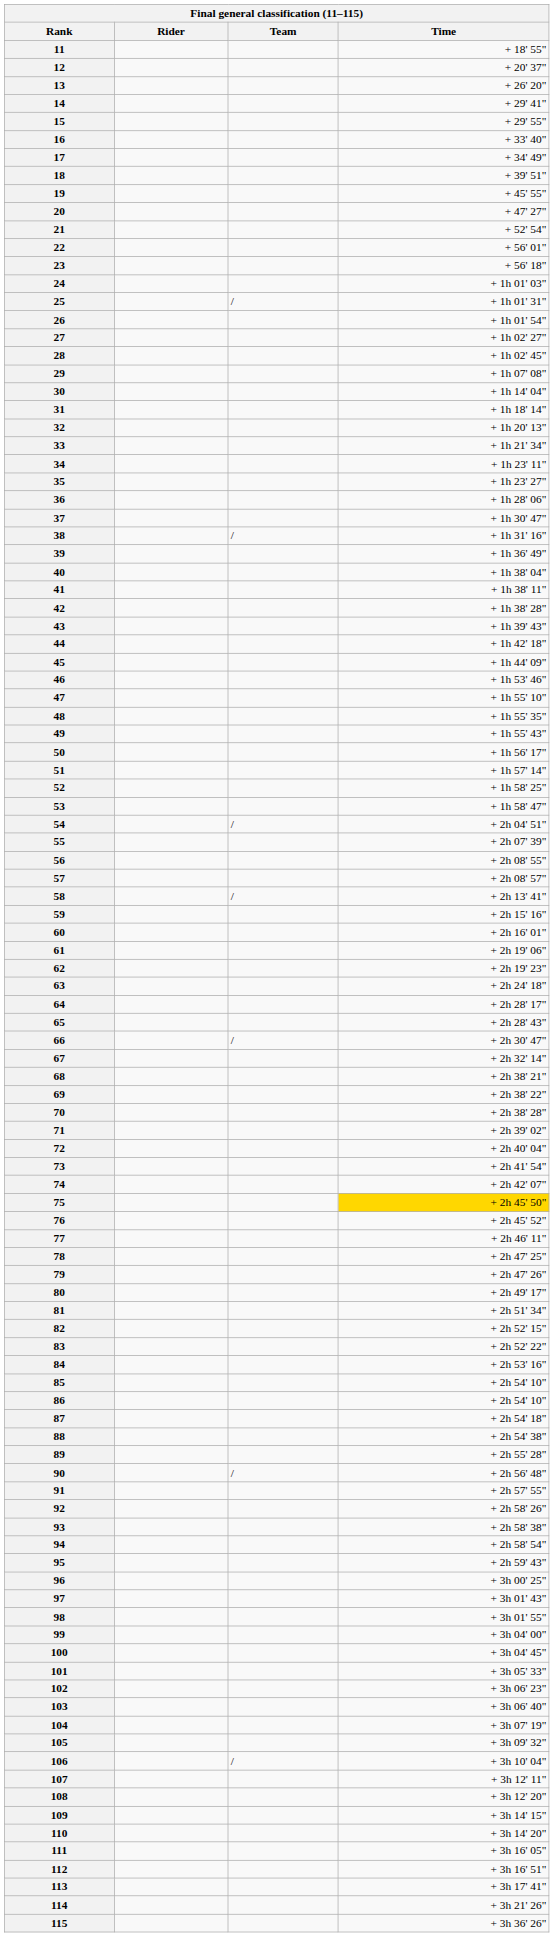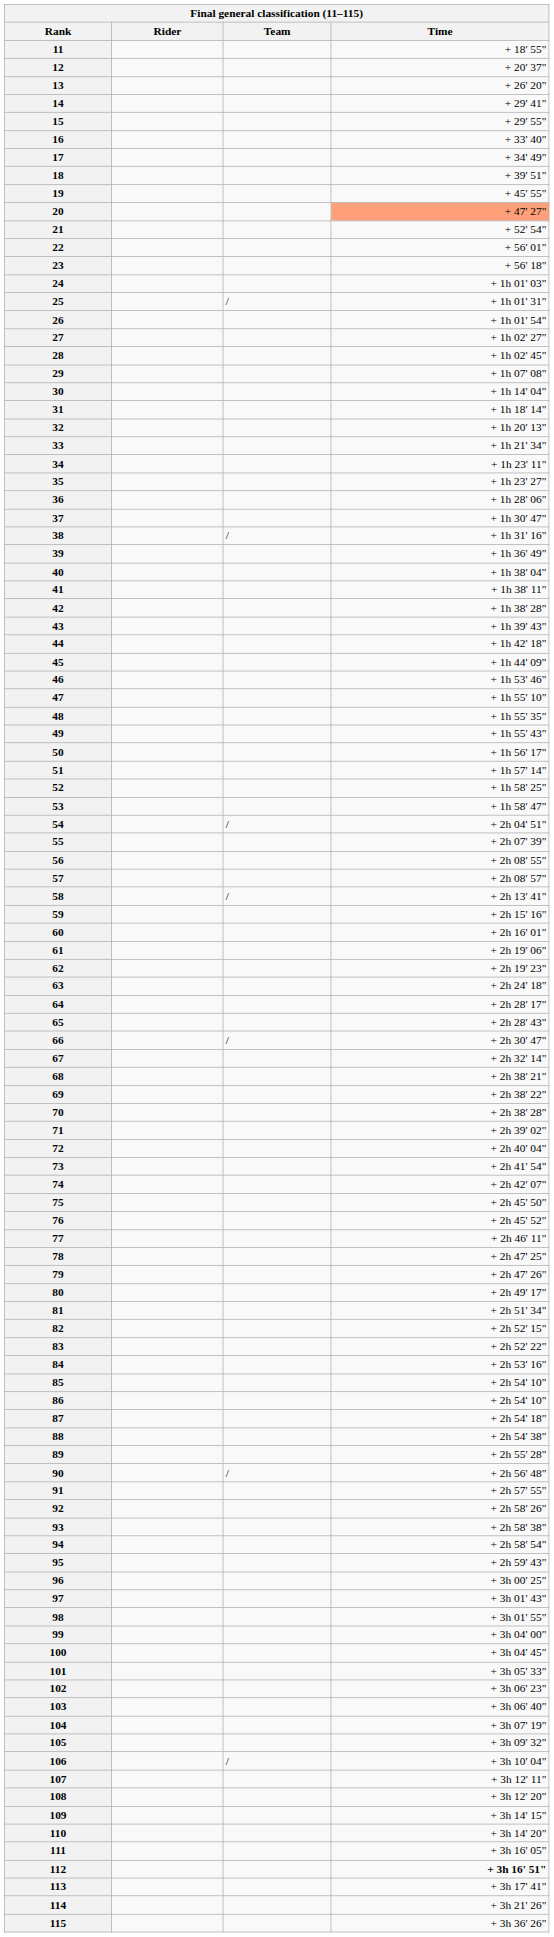(526, 211) no background -> (526, 211) lightsalmon background
(518, 1202) gold background -> (518, 1202) no background
(518, 1869) normal -> (517, 1869) bold
